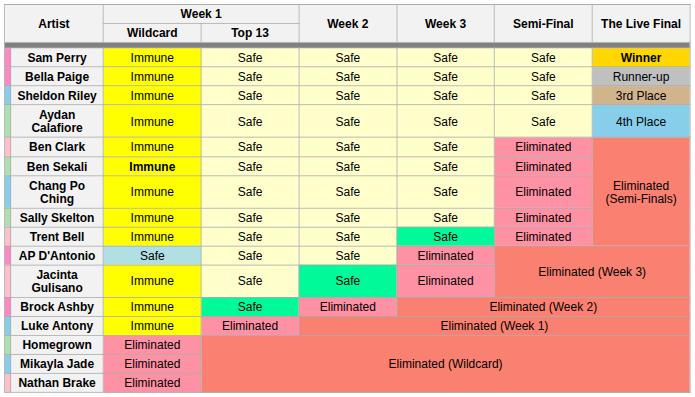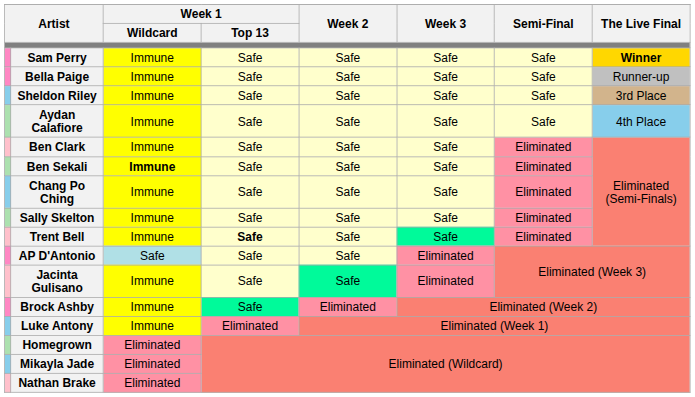(250, 237) normal -> (250, 237) bold
